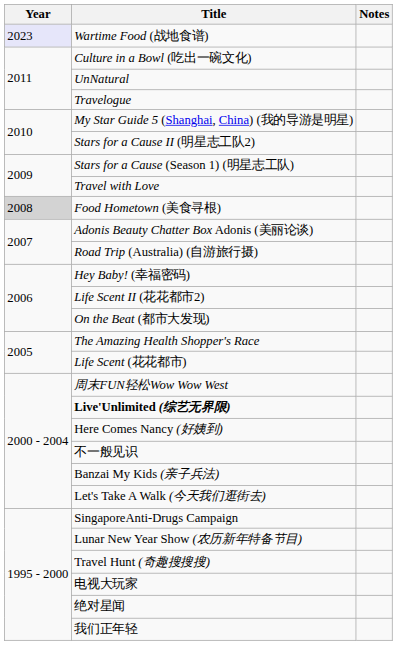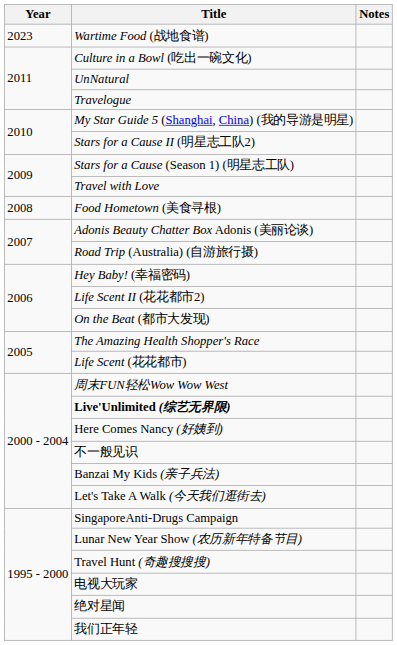(20, 35) lavender background -> (20, 35) no background
(20, 207) lightgrey background -> (20, 207) no background
